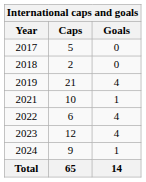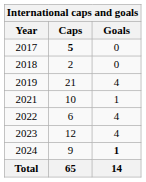(70, 47) normal -> (70, 47) bold
(117, 151) normal -> (117, 151) bold
